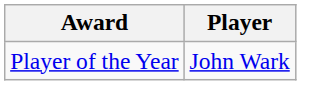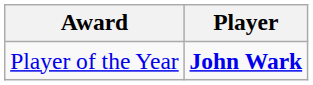(240, 60) normal -> (246, 60) bold
